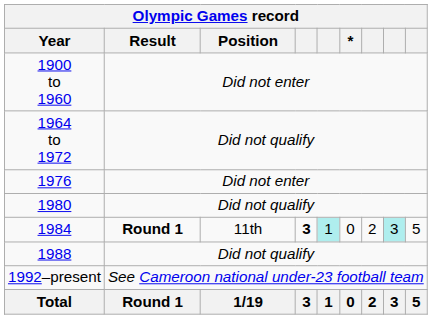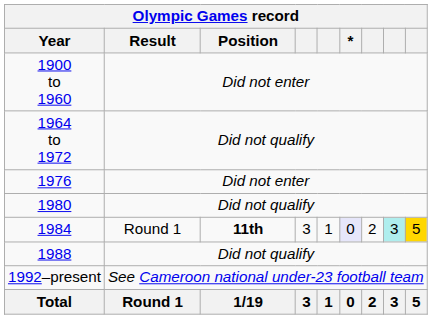(153, 229) bold -> (153, 229) normal
(248, 229) normal -> (248, 229) bold
(307, 229) bold -> (307, 229) normal
(328, 229) paleturquoise background -> (328, 229) no background
(350, 229) no background -> (350, 229) lavender background
(416, 229) no background -> (416, 229) gold background
